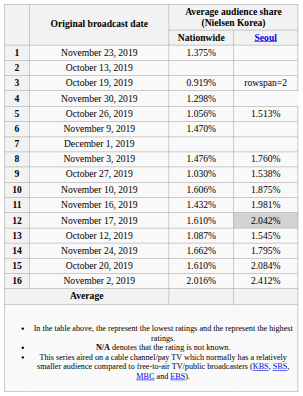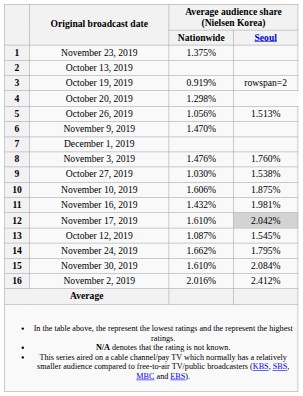(99, 98) November 30, 2019 -> (99, 98) October 20, 2019
(99, 266) October 20, 2019 -> (99, 266) November 30, 2019
